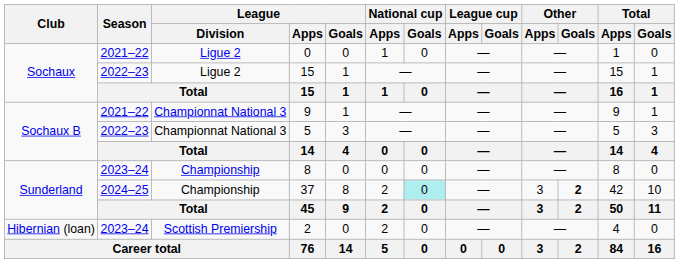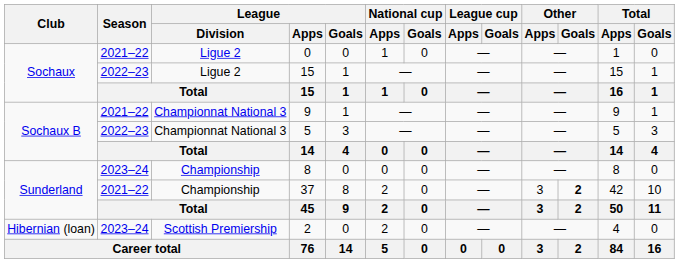(125, 190) 2024–25 -> (125, 190) 2021–22
(424, 190) paleturquoise background -> (424, 190) no background
